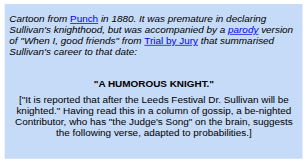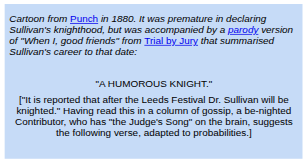(154, 84) bold -> (154, 84) normal
